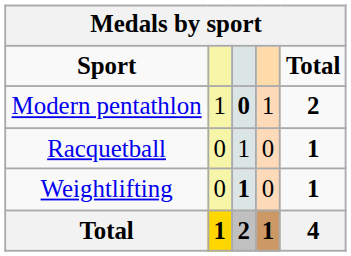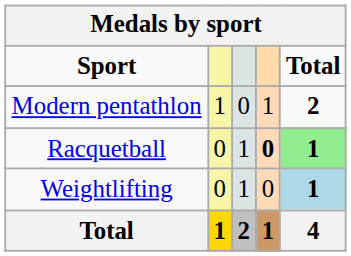(244, 107) bold -> (244, 107) normal
(268, 148) normal -> (268, 148) bold
(313, 148) no background -> (313, 148) lightgreen background
(244, 189) bold -> (244, 189) normal
(313, 189) no background -> (313, 189) lightblue background
